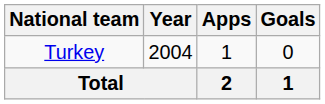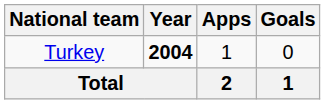(171, 51) normal -> (171, 51) bold
